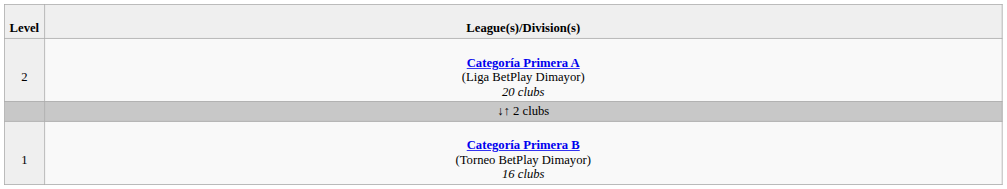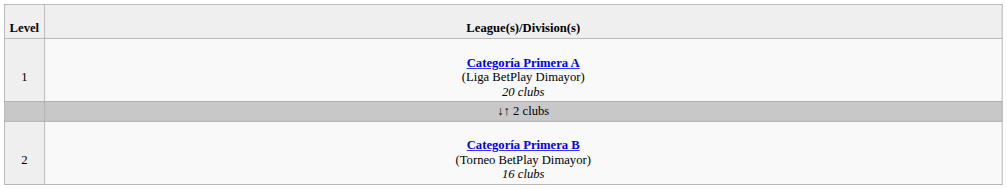(24, 77) 2 -> (24, 77) 1
(24, 159) 1 -> (24, 159) 2
